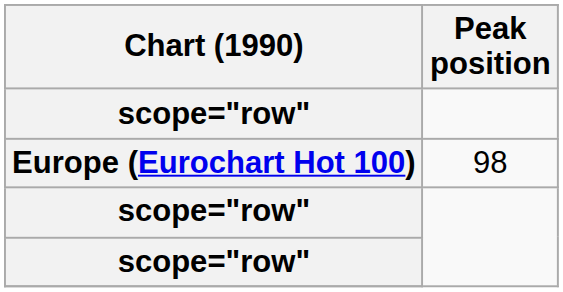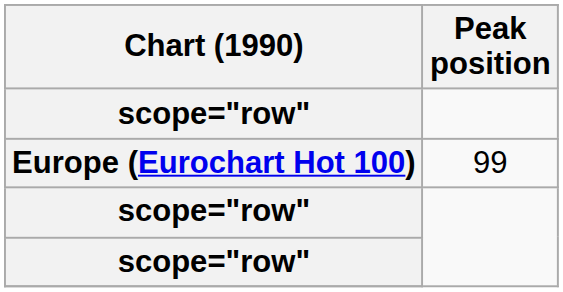(490, 162) 98 -> (490, 162) 99
